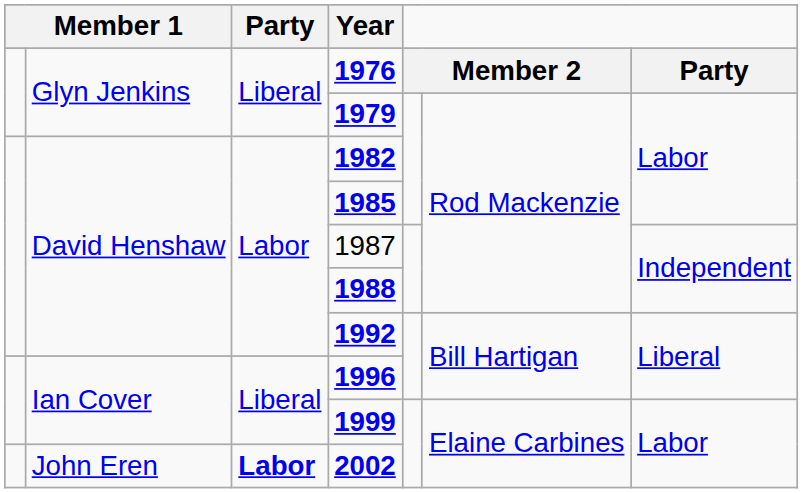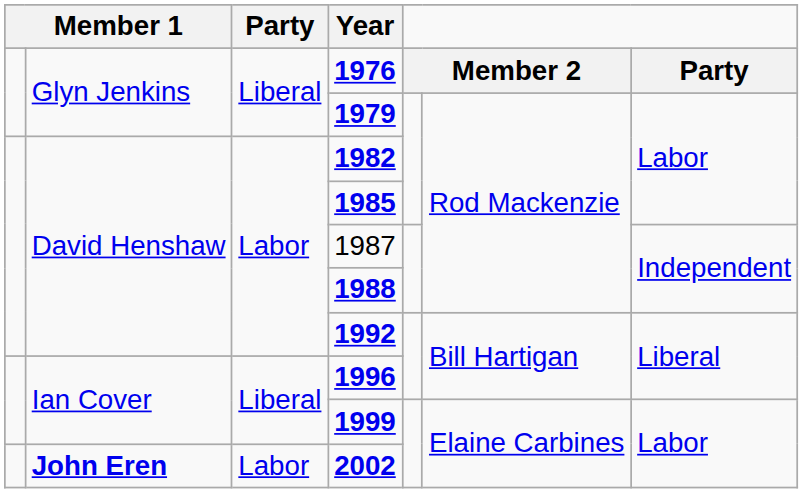(95, 465) normal -> (99, 465) bold
(277, 465) bold -> (274, 465) normal
